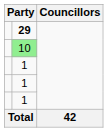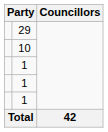(24, 30) bold -> (24, 30) normal
(24, 48) lightgreen background -> (24, 48) no background
